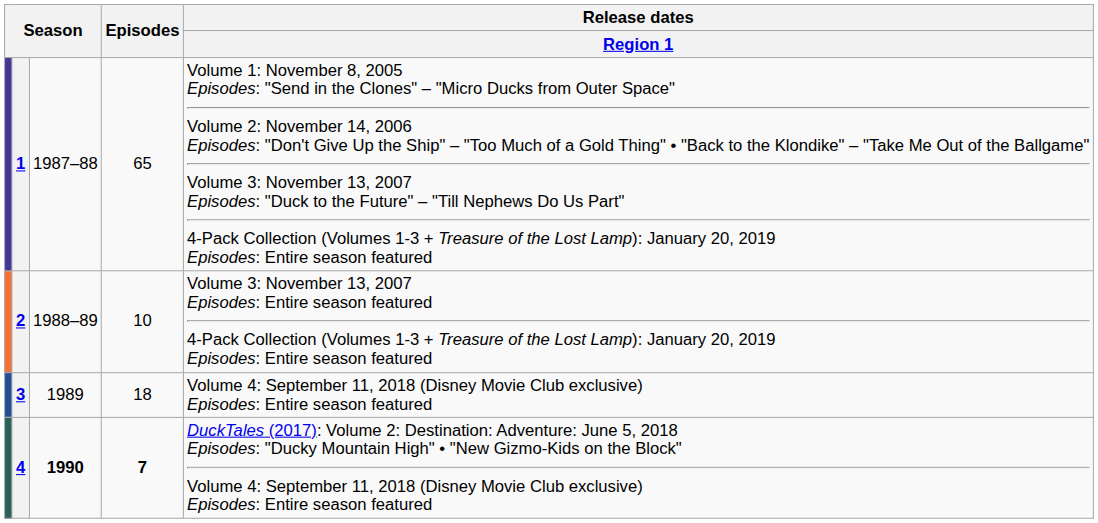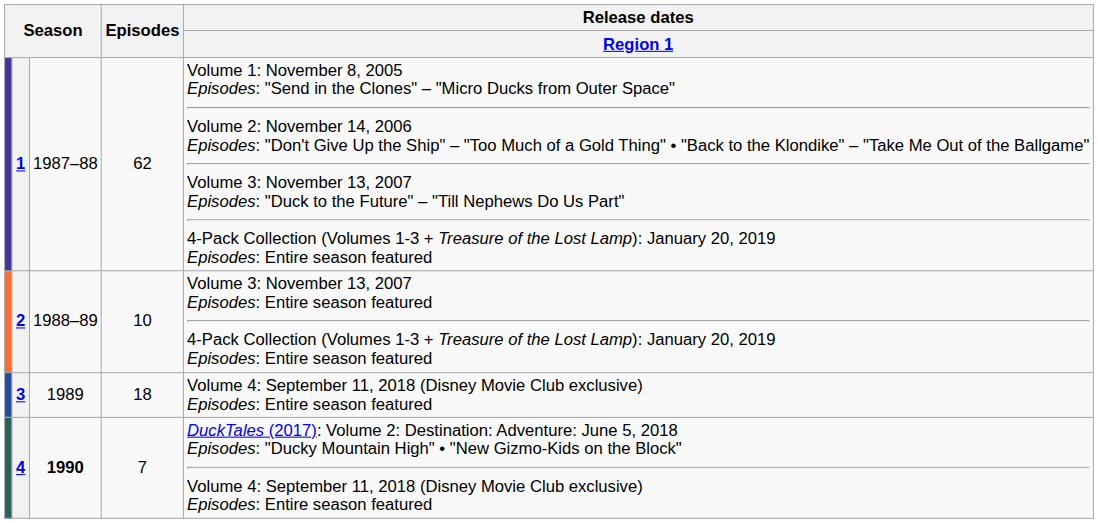(142, 164) 65 -> (142, 164) 62
(142, 467) bold -> (142, 467) normal
